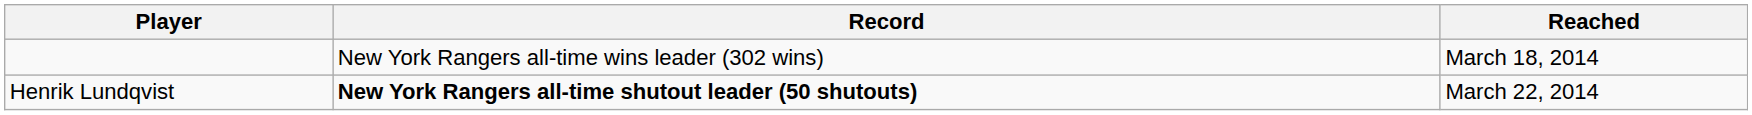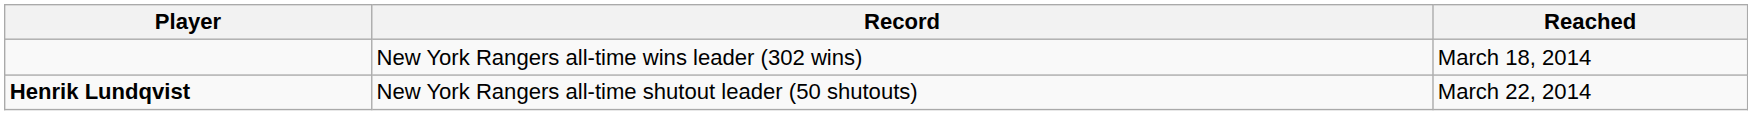(92, 92) normal -> (100, 92) bold
(628, 92) bold -> (647, 92) normal
